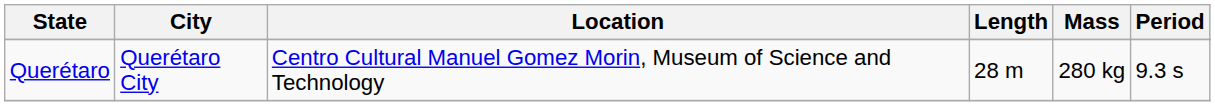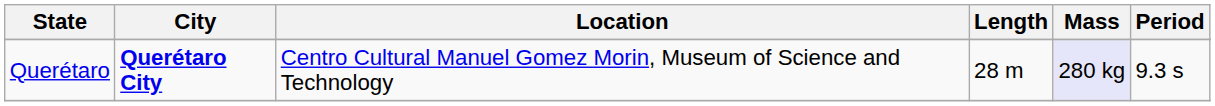(170, 69) normal -> (173, 69) bold
(1092, 69) no background -> (1092, 69) lavender background
